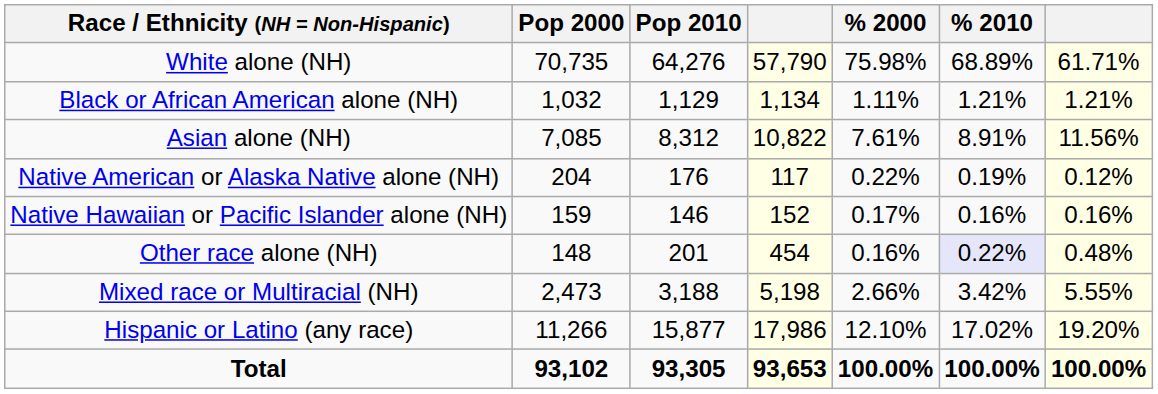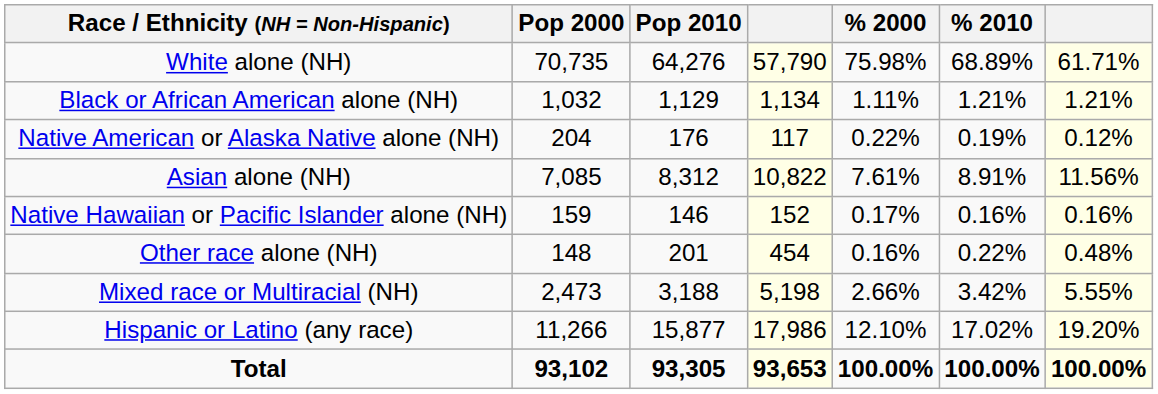rows swapped: (259, 176) <-> (259, 138)
(992, 253) lavender background -> (992, 253) no background
